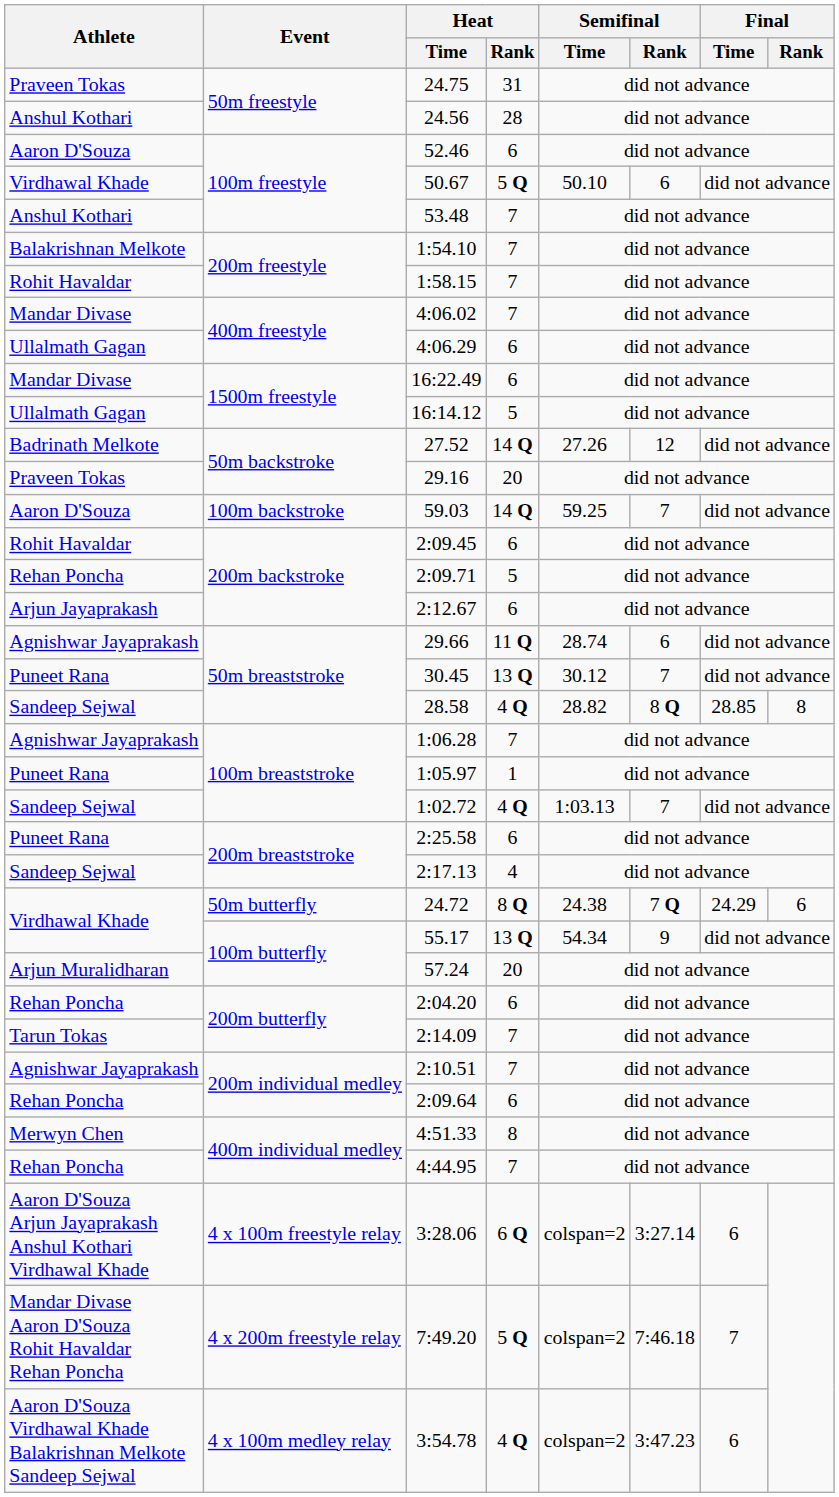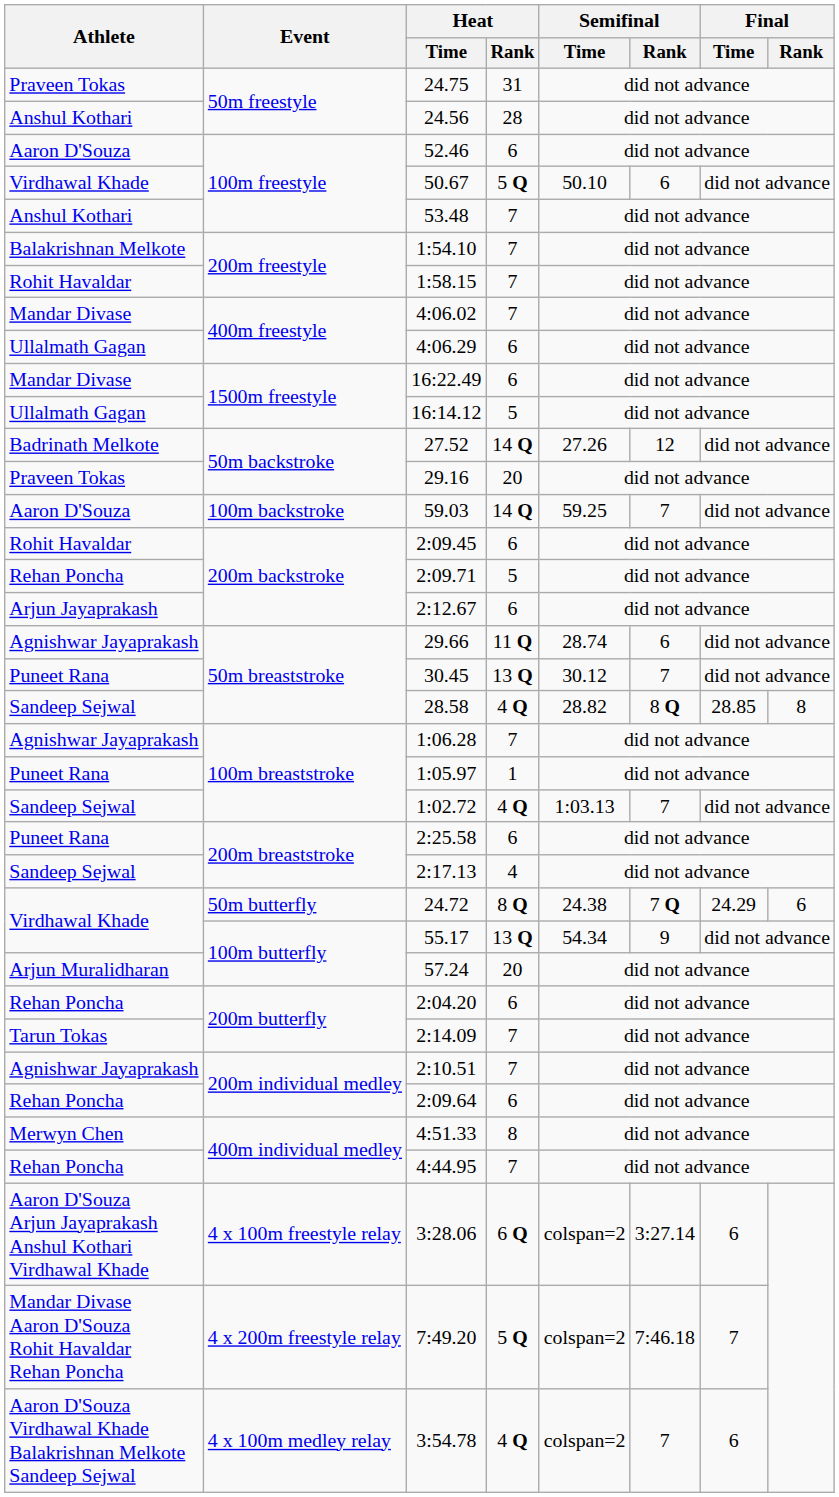(665, 1440) 3:47.23 -> (665, 1440) 7
